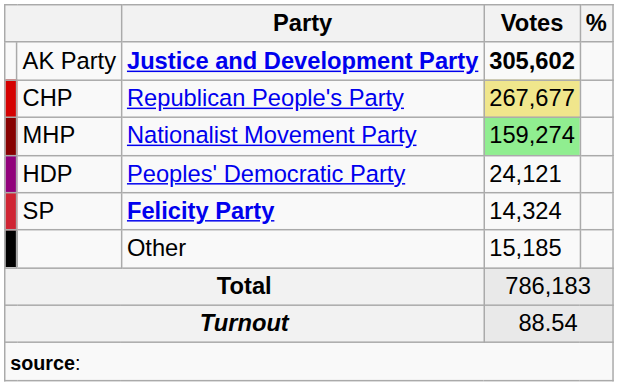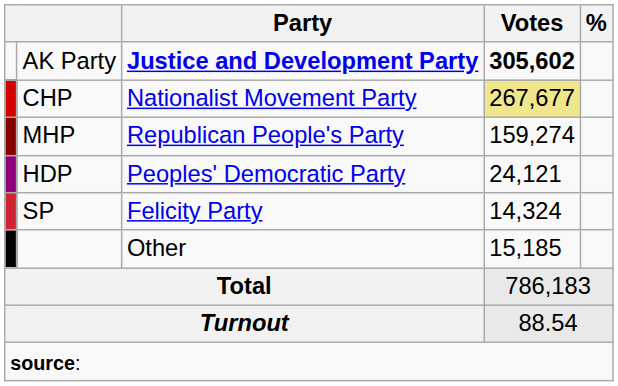(265, 98) Republican People's Party -> (272, 98) Nationalist Movement Party
(272, 135) Nationalist Movement Party -> (265, 135) Republican People's Party
(532, 135) lightgreen background -> (532, 135) no background
(201, 211) bold -> (195, 211) normal
